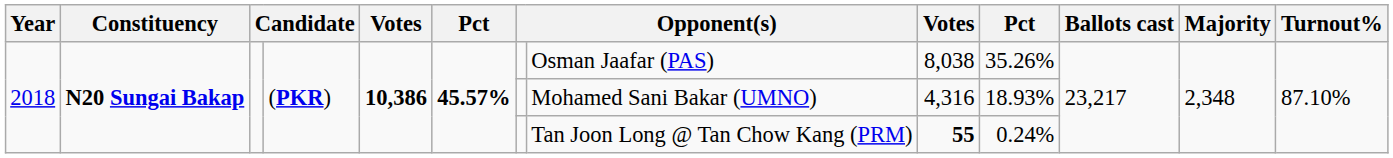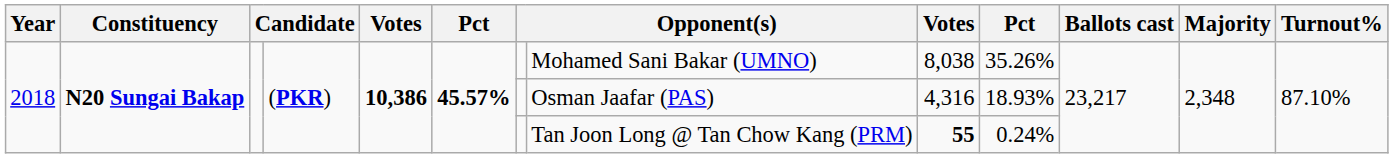(623, 60) Osman Jaafar (PAS) -> (674, 60) Mohamed Sani Bakar (UMNO)
(674, 97) Mohamed Sani Bakar (UMNO) -> (623, 97) Osman Jaafar (PAS)
